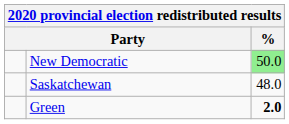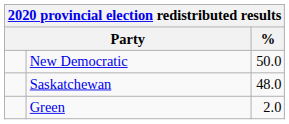(269, 61) lightgreen background -> (269, 61) no background
(272, 107) bold -> (272, 107) normal
